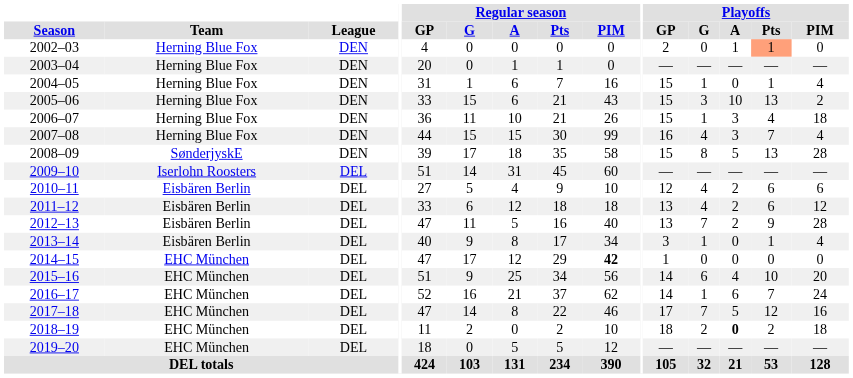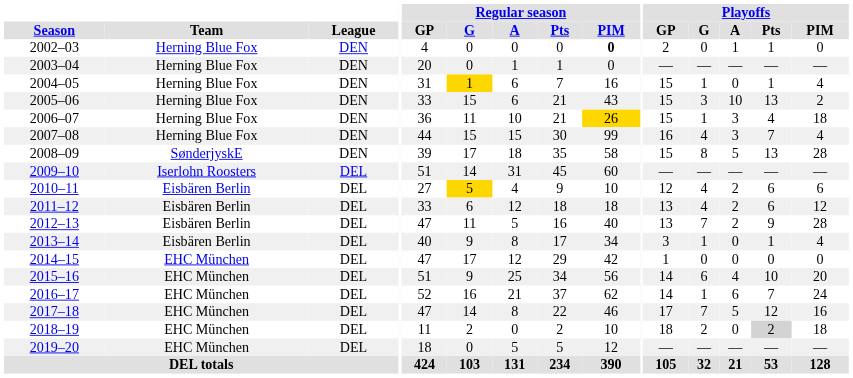(611, 48) normal -> (611, 48) bold
(771, 48) lightsalmon background -> (771, 48) no background
(470, 83) no background -> (470, 83) gold background
(611, 118) no background -> (611, 118) gold background
(470, 188) no background -> (470, 188) gold background
(611, 259) bold -> (611, 259) normal
(735, 329) bold -> (735, 329) normal
(771, 329) no background -> (771, 329) lightgrey background
